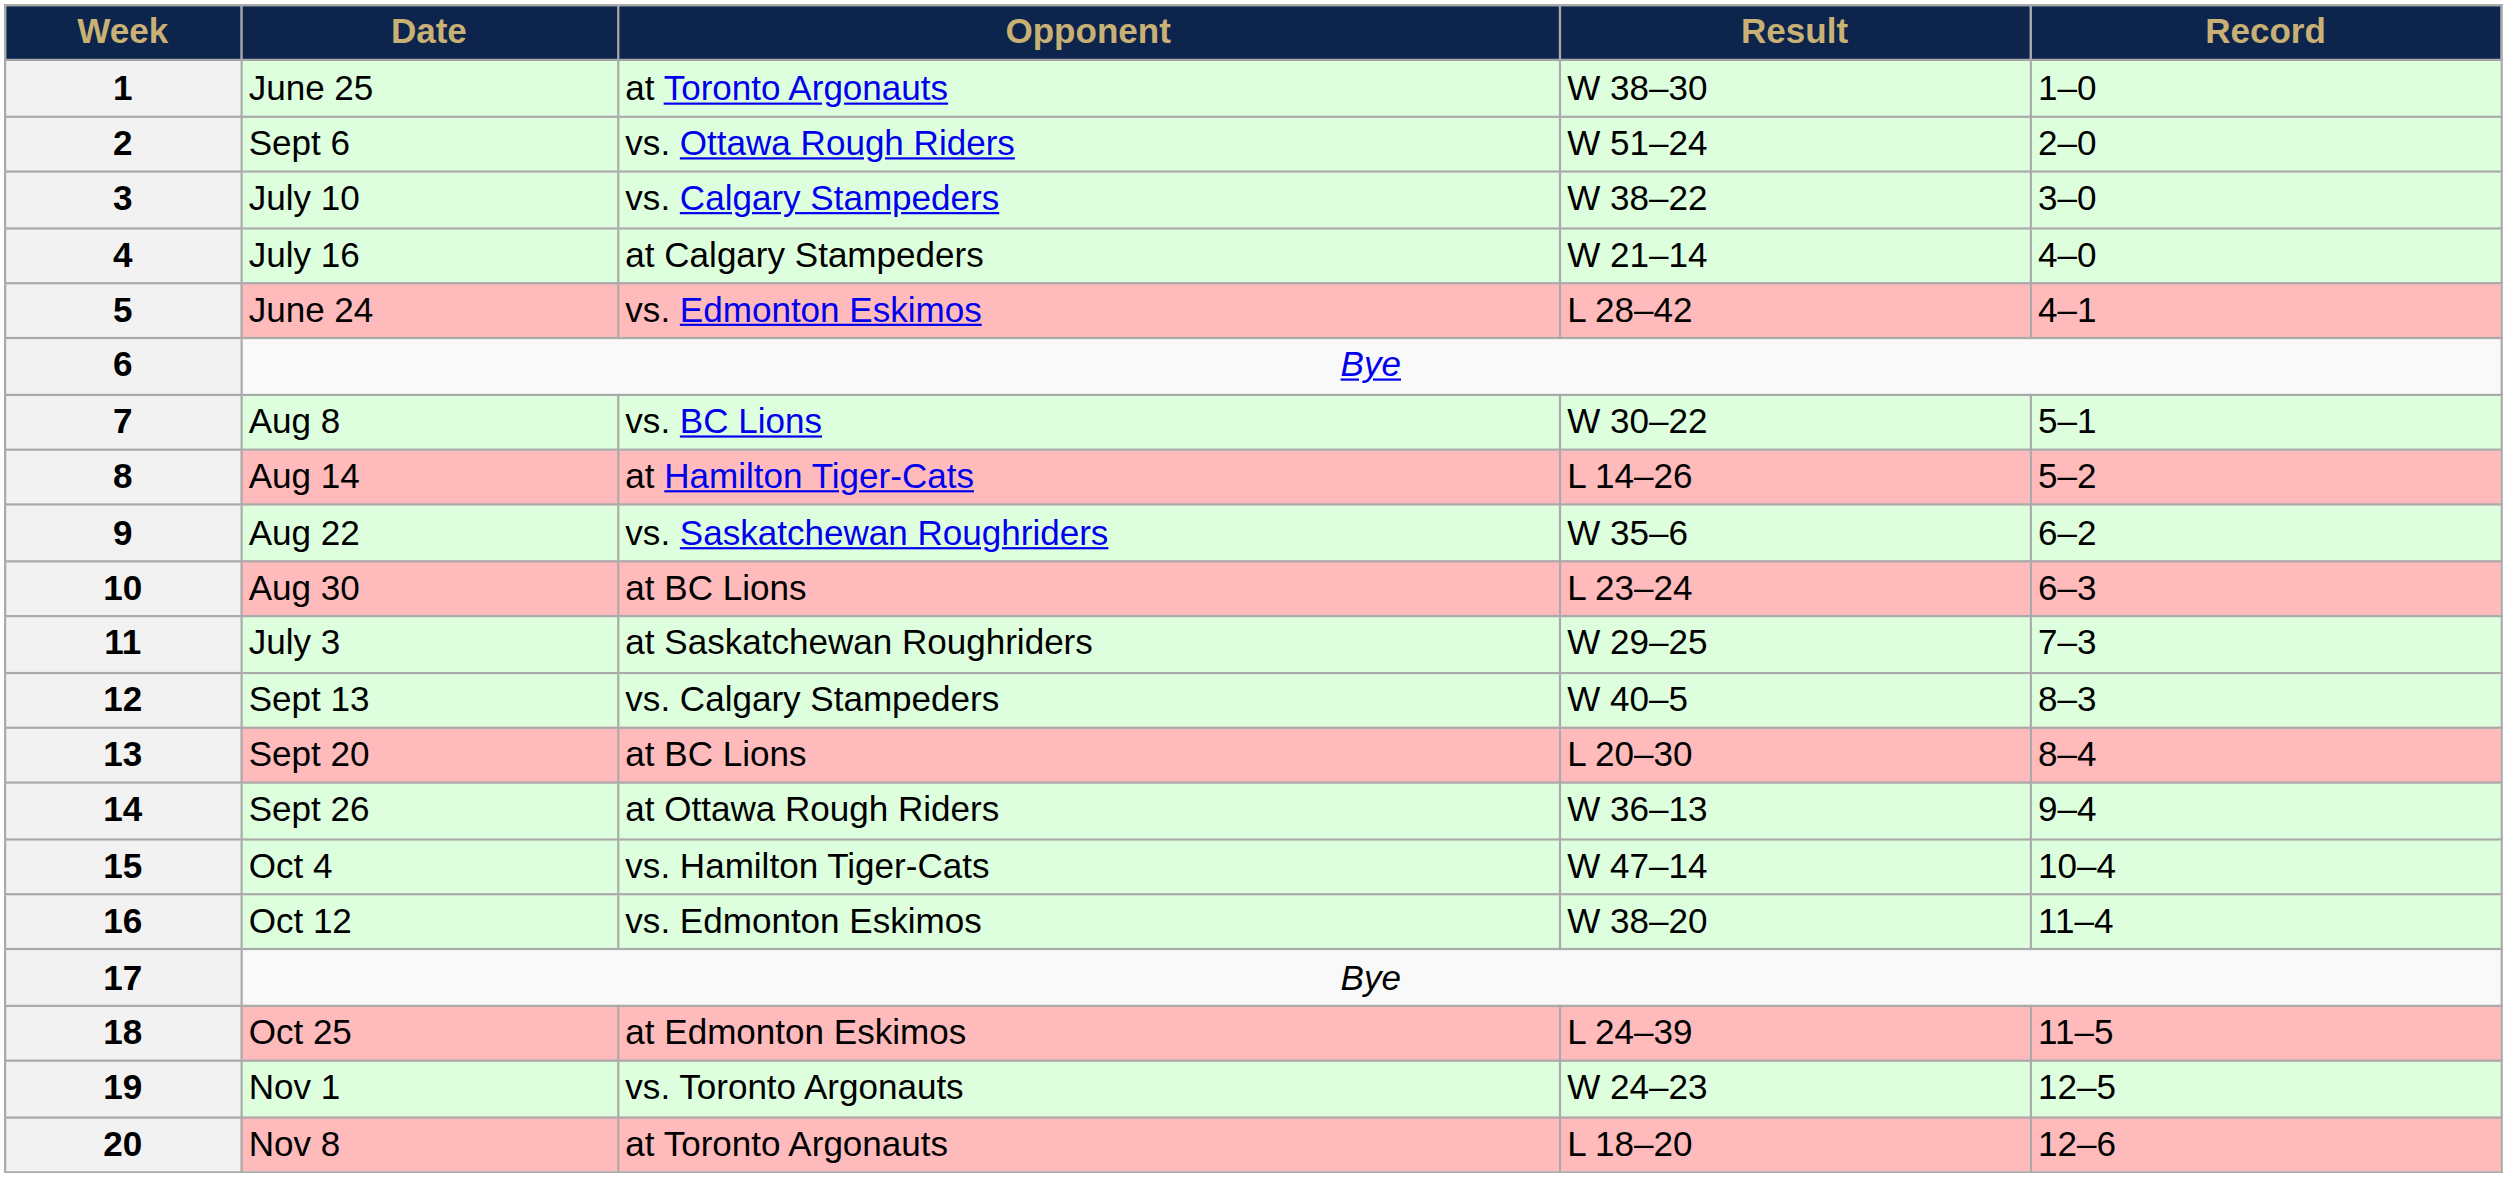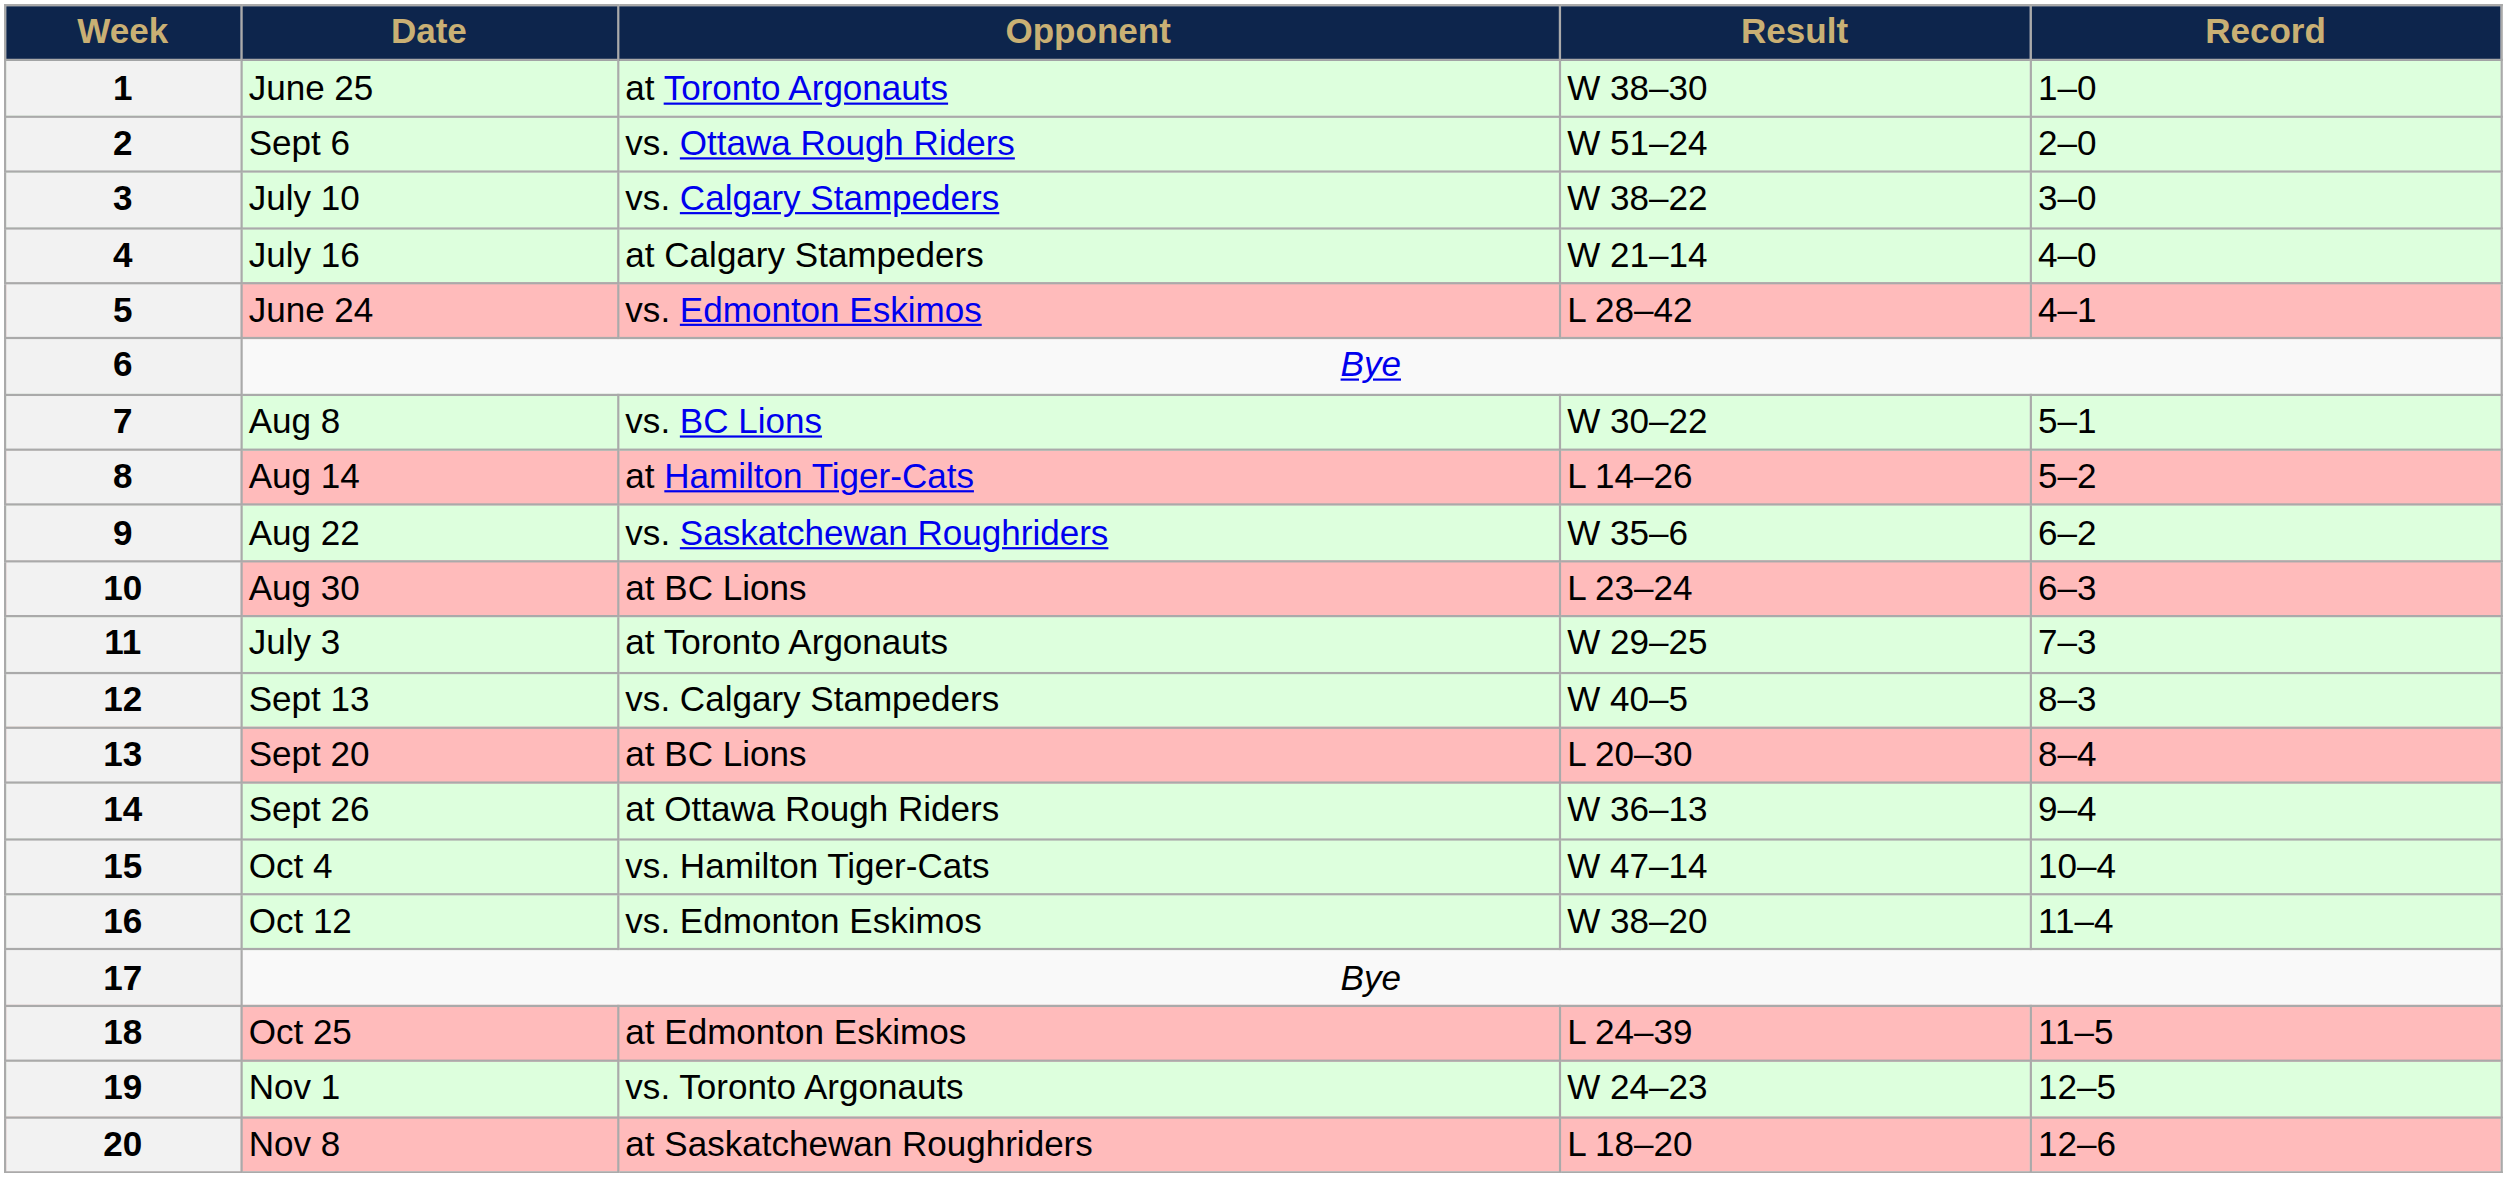(859, 643) at Saskatchewan Roughriders -> (787, 643) at Toronto Argonauts
(787, 1143) at Toronto Argonauts -> (859, 1143) at Saskatchewan Roughriders
